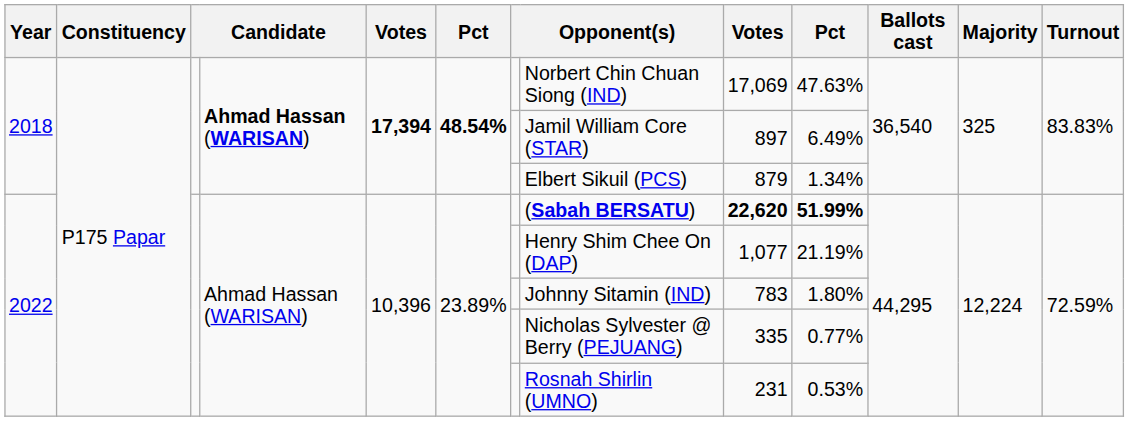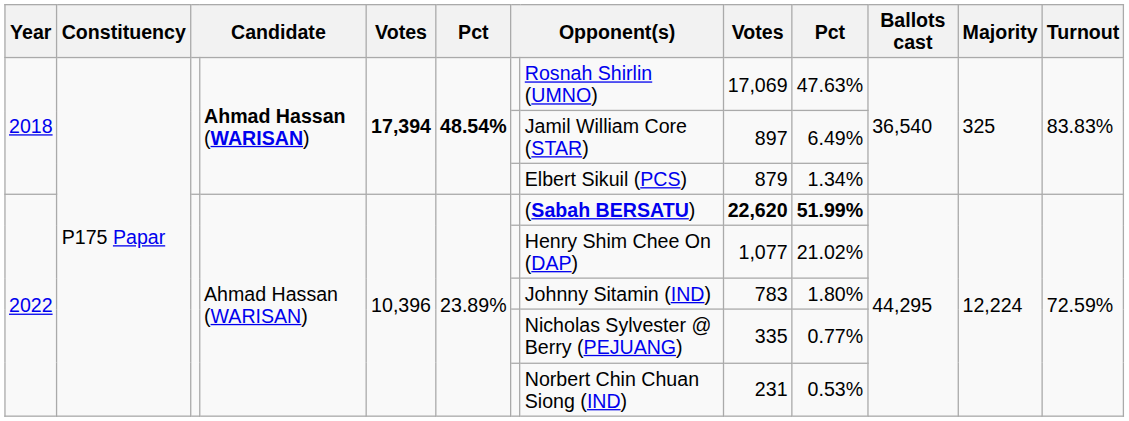(612, 84) Norbert Chin Chuan Siong (IND) -> (589, 84) Rosnah Shirlin (UMNO)
(830, 252) 21.19% -> (830, 252) 21.02%
(589, 389) Rosnah Shirlin (UMNO) -> (612, 389) Norbert Chin Chuan Siong (IND)
